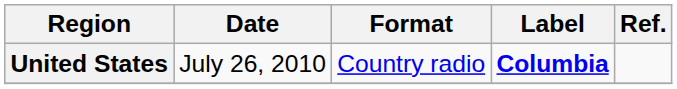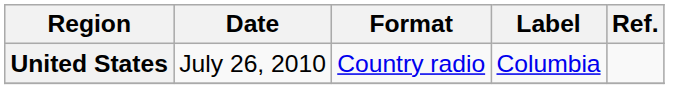(553, 63) bold -> (549, 63) normal
